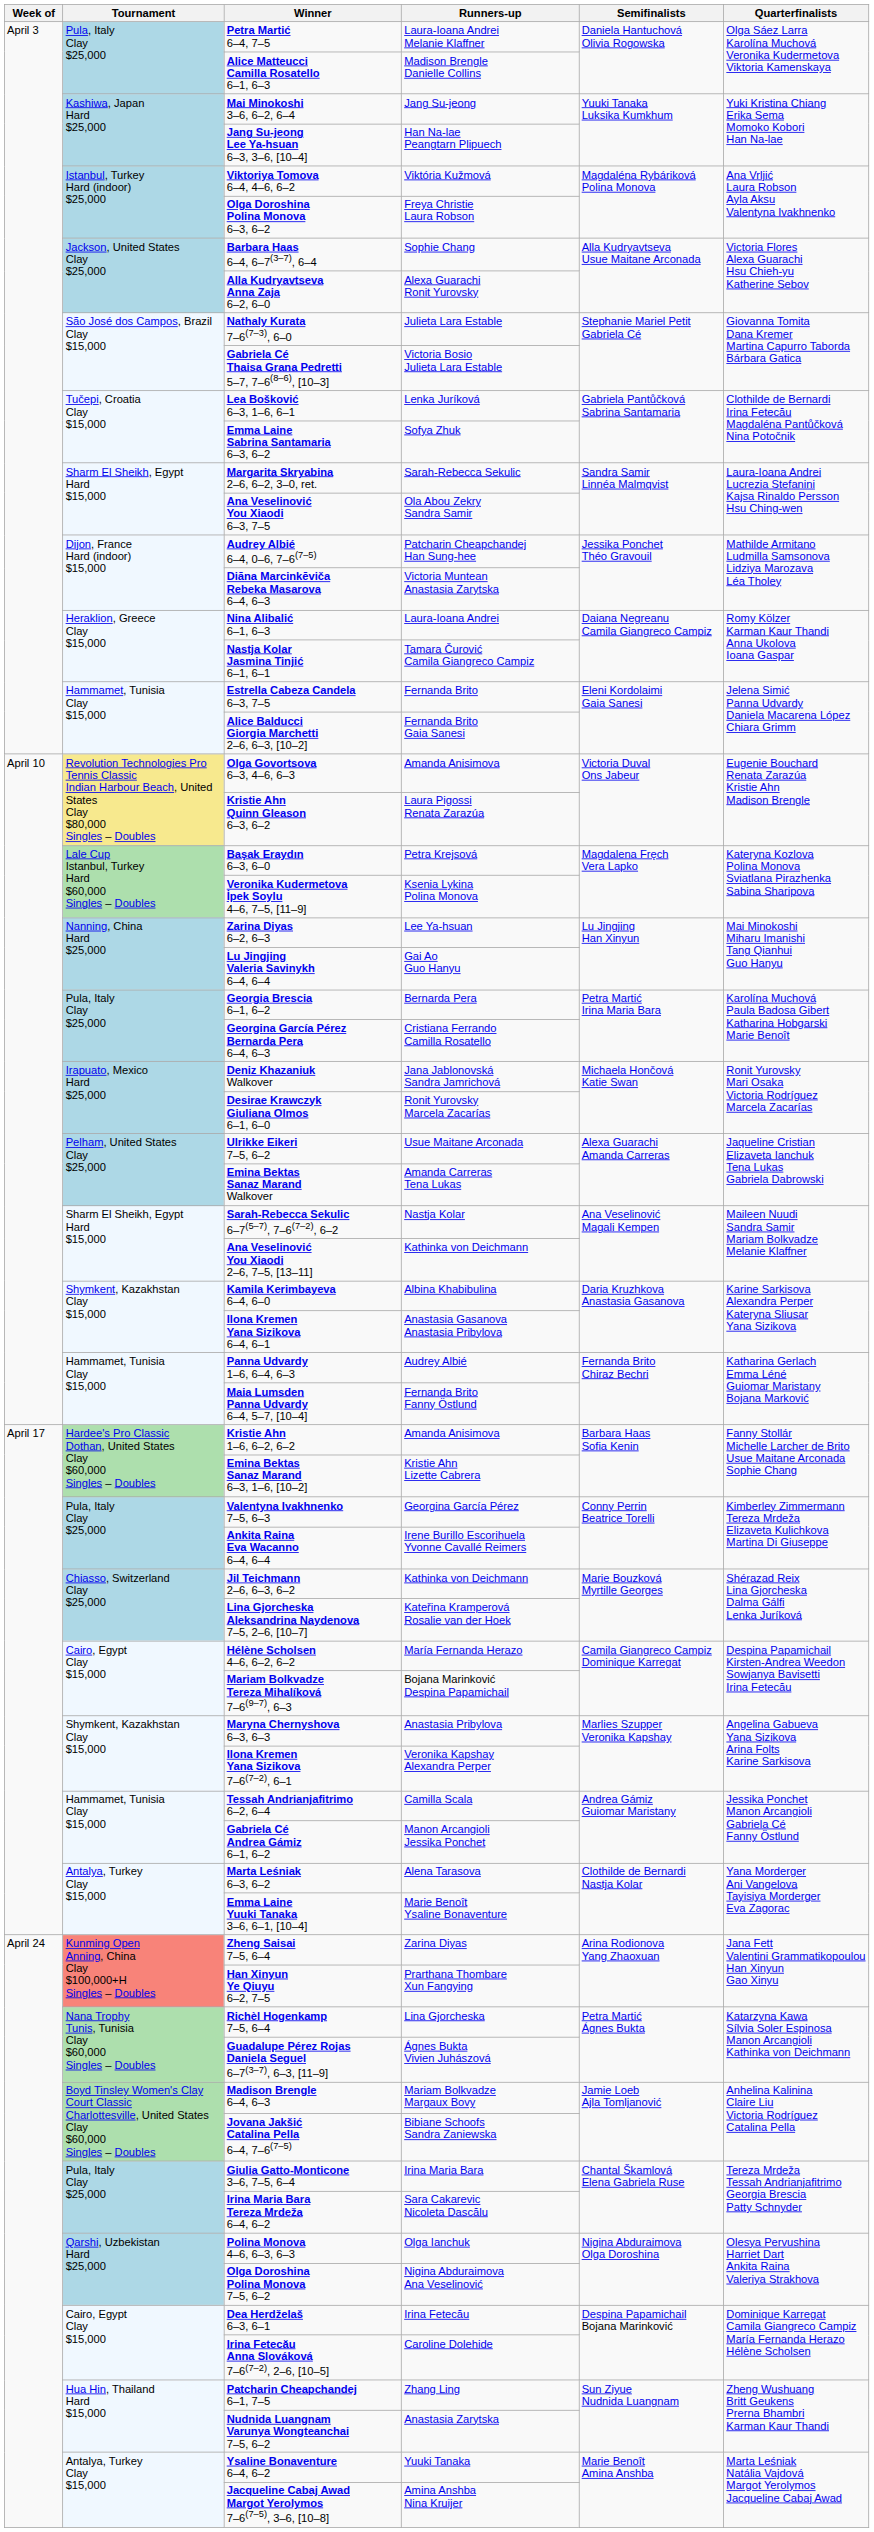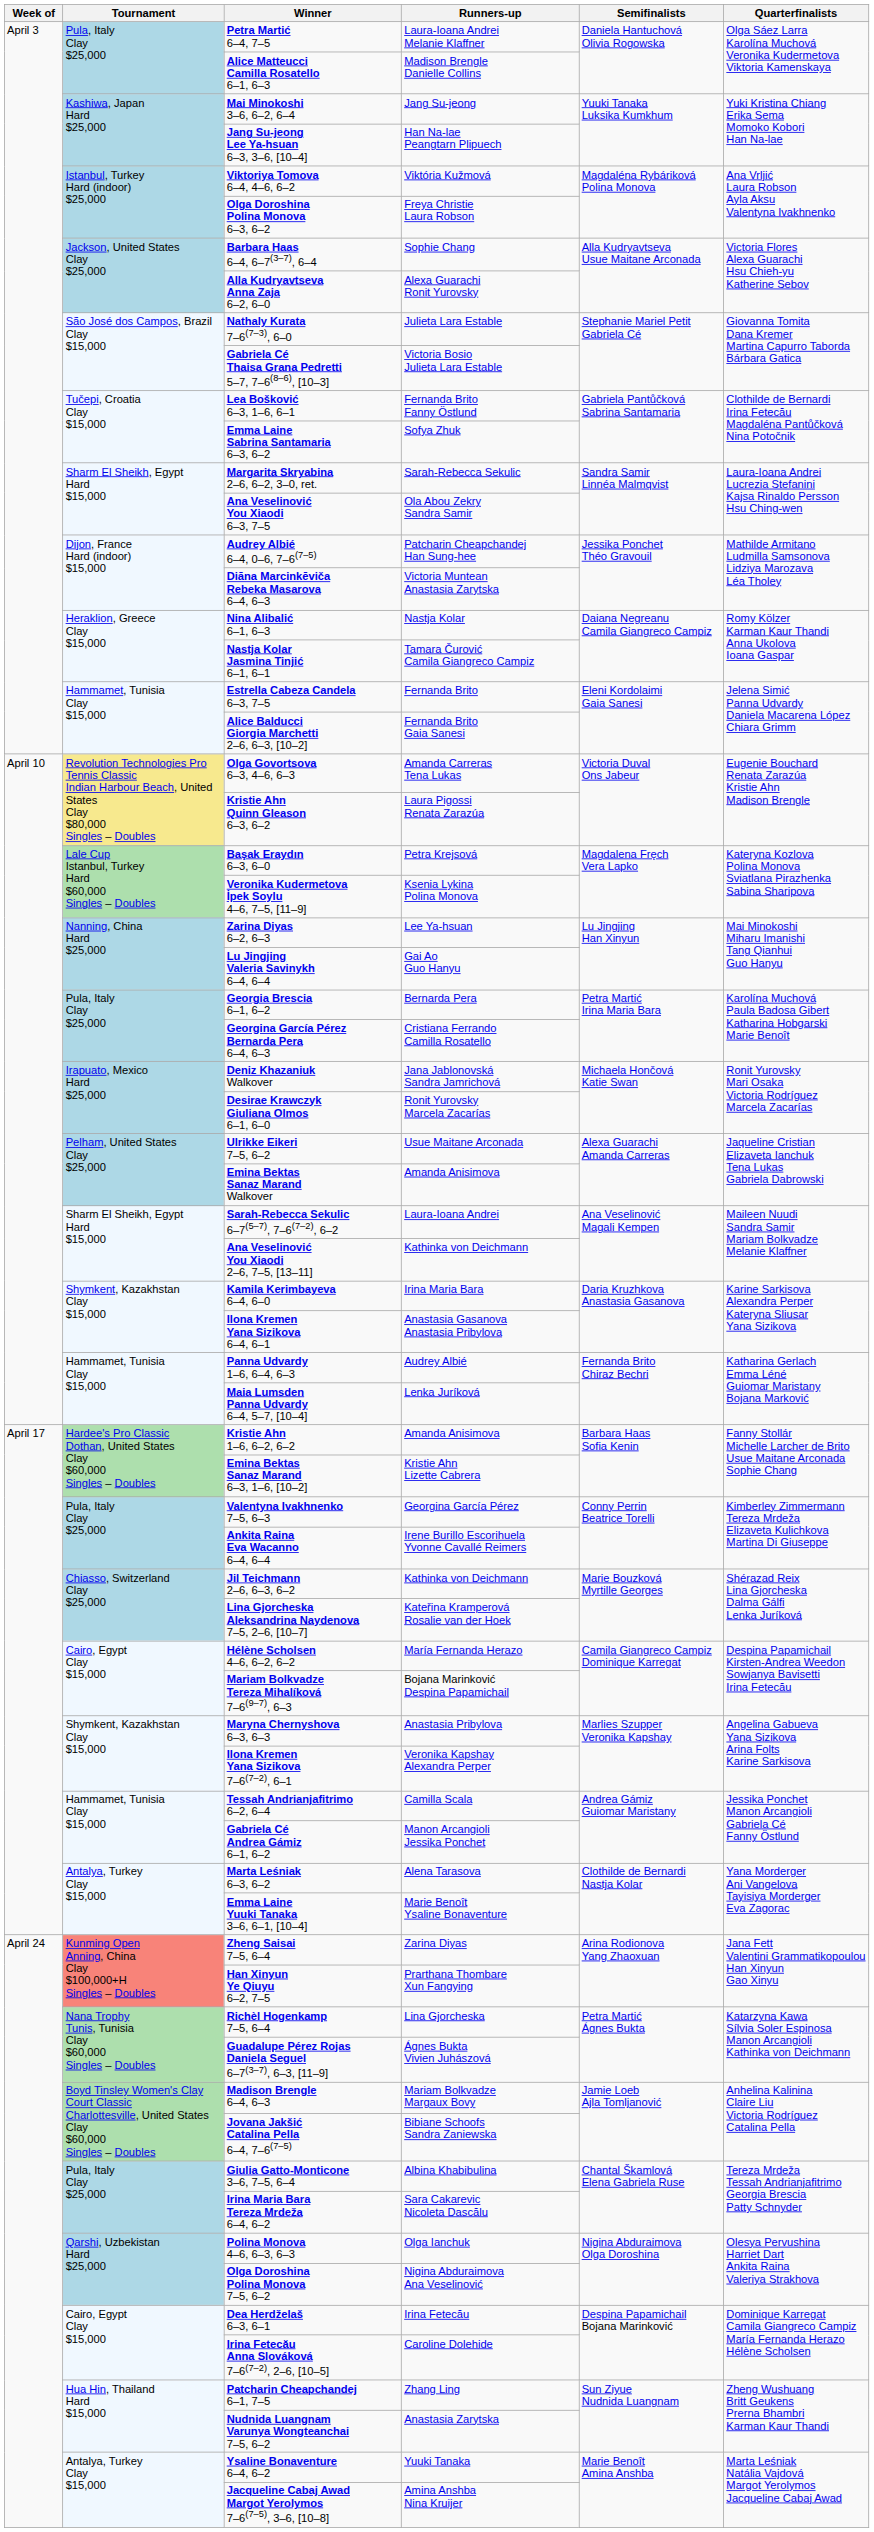(442, 399) Lenka Juríková -> (441, 405) Fernanda Brito Fanny Östlund
(452, 618) Laura-Ioana Andrei -> (435, 618) Nastja Kolar
(452, 763) Amanda Anisimova -> (448, 769) Amanda Carreras Tena Lukas
(448, 1178) Amanda Carreras Tena Lukas -> (452, 1172) Amanda Anisimova
(435, 1214) Nastja Kolar -> (452, 1214) Laura-Ioana Andrei
(450, 1289) Albina Khabibulina -> (444, 1289) Irina Maria Bara
(441, 1397) Fernanda Brito Fanny Östlund -> (442, 1391) Lenka Juríková
(444, 2170) Irina Maria Bara -> (450, 2170) Albina Khabibulina
